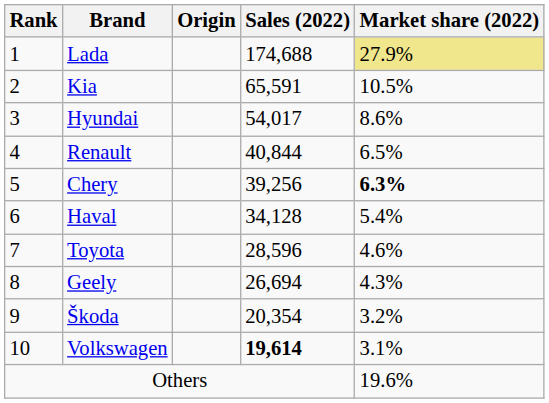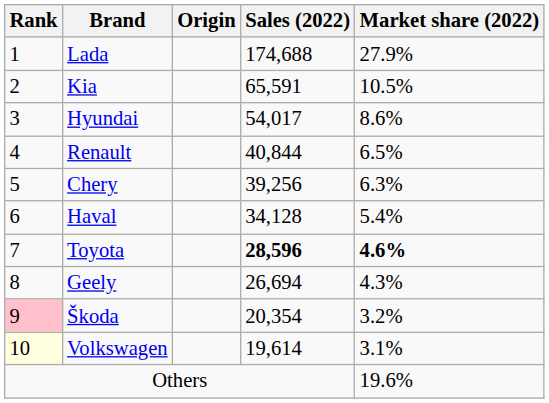(386, 53) khaki background -> (386, 53) no background
(383, 184) bold -> (381, 184) normal
(274, 250) normal -> (274, 250) bold
(381, 250) normal -> (383, 250) bold
(15, 315) no background -> (15, 315) pink background
(20, 348) no background -> (20, 348) lightyellow background
(274, 348) bold -> (274, 348) normal
